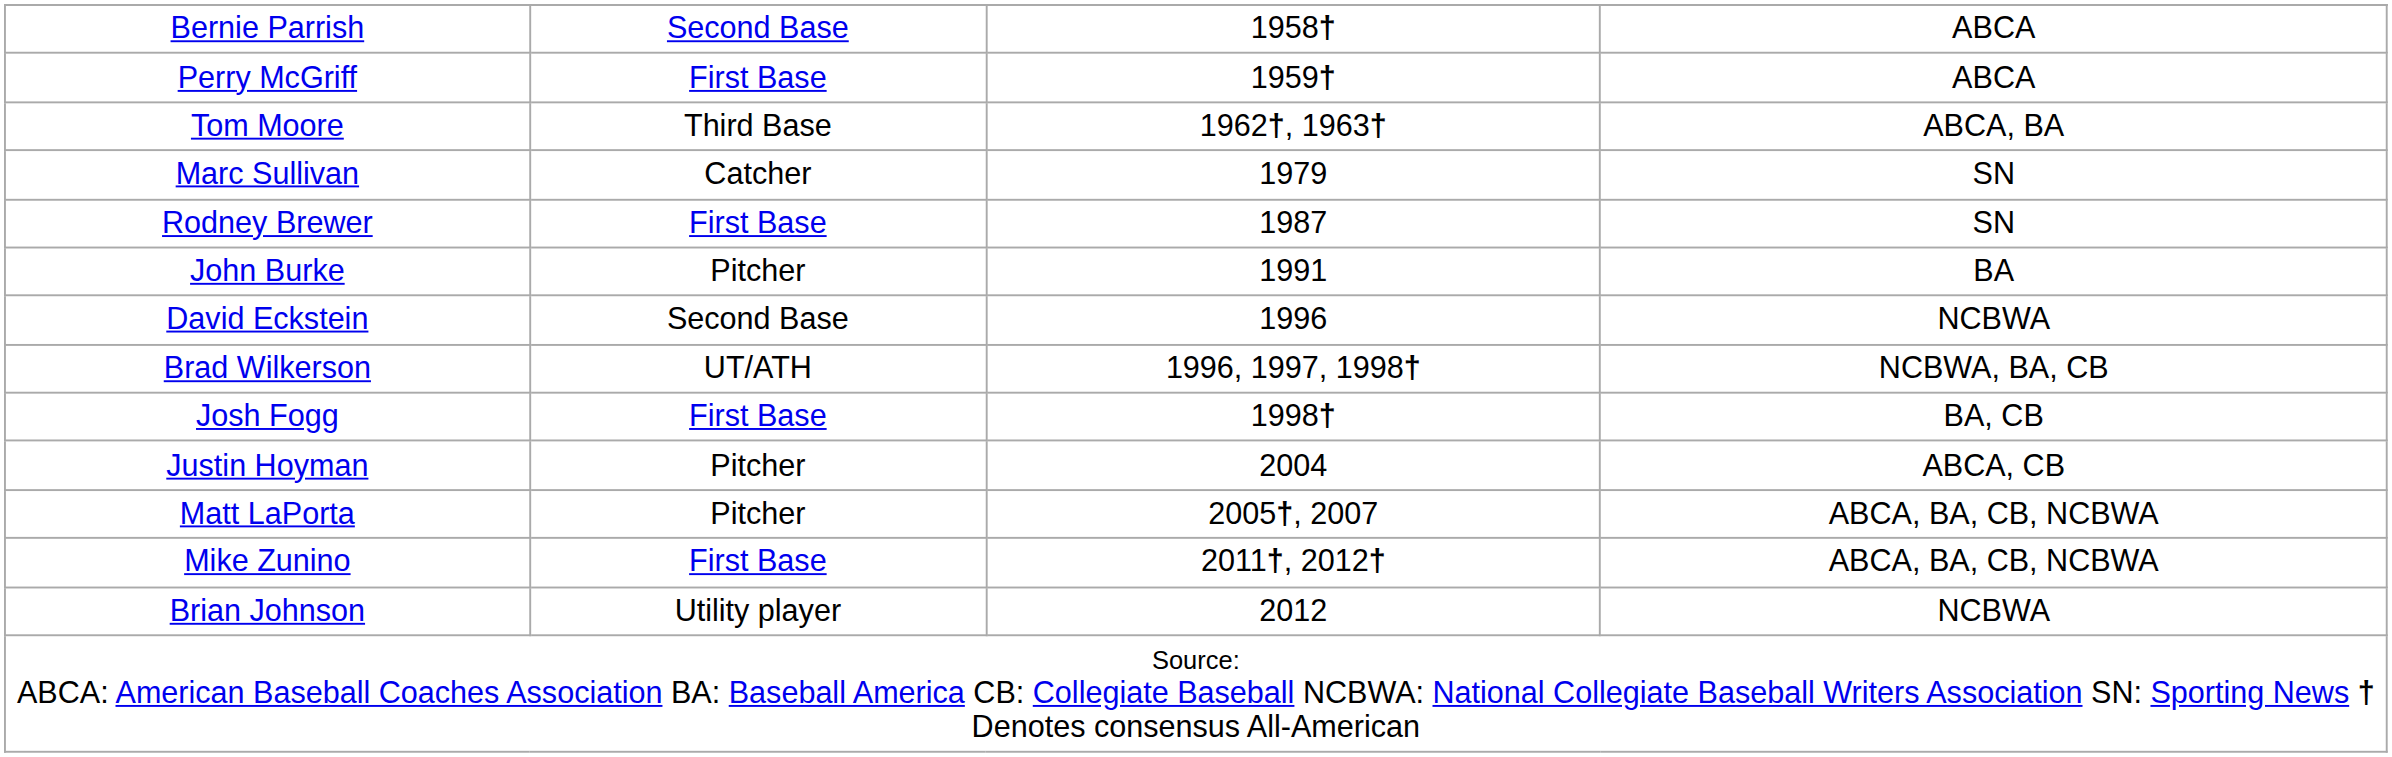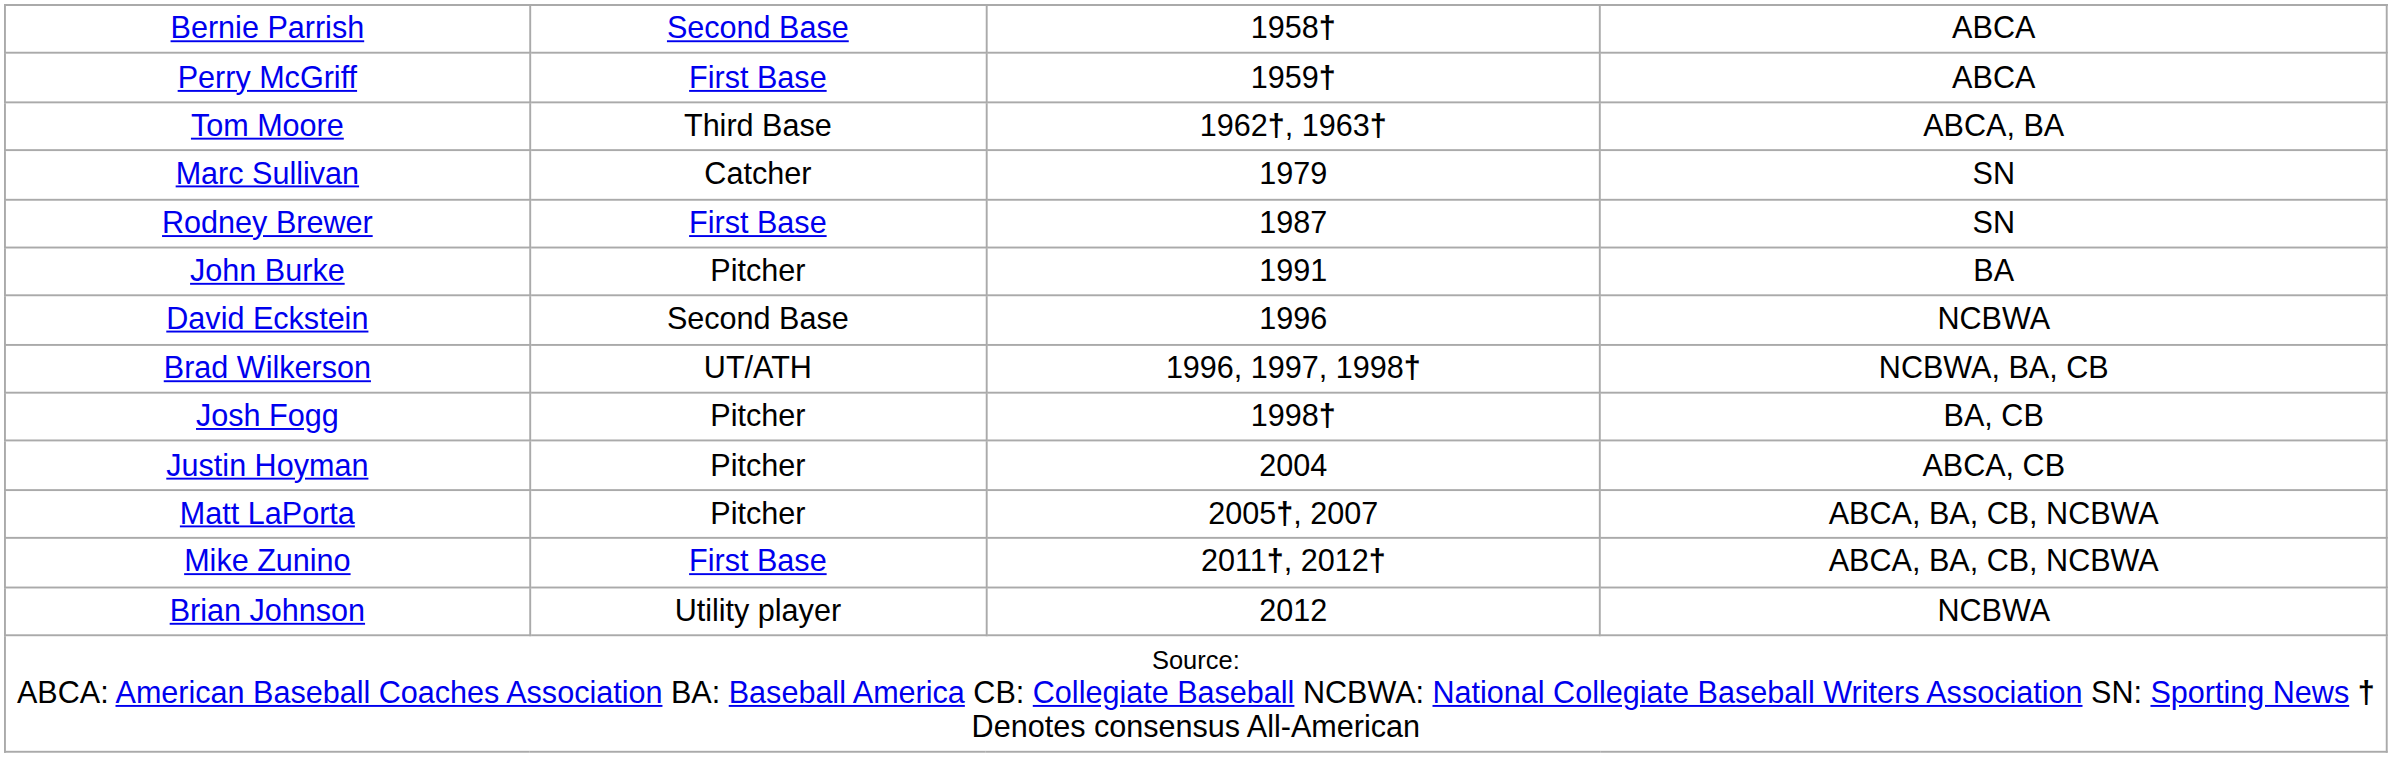(758, 416) First Base -> (758, 416) Pitcher
